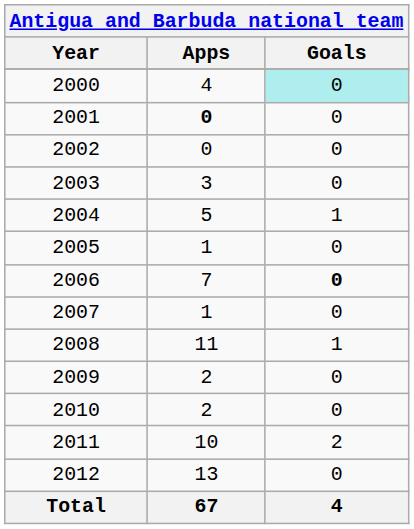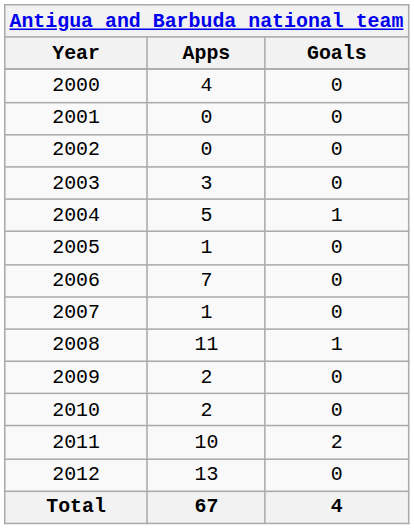(337, 86) paleturquoise background -> (337, 86) no background
(206, 118) bold -> (206, 118) normal
(337, 280) bold -> (337, 280) normal
